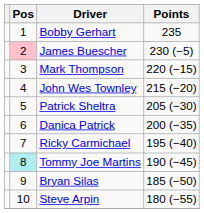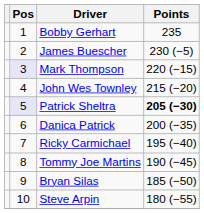(23, 51) pink background -> (23, 51) no background
(23, 69) no background -> (23, 69) lavender background
(23, 106) no background -> (23, 106) lavender background
(171, 106) normal -> (171, 106) bold
(23, 162) paleturquoise background -> (23, 162) no background
